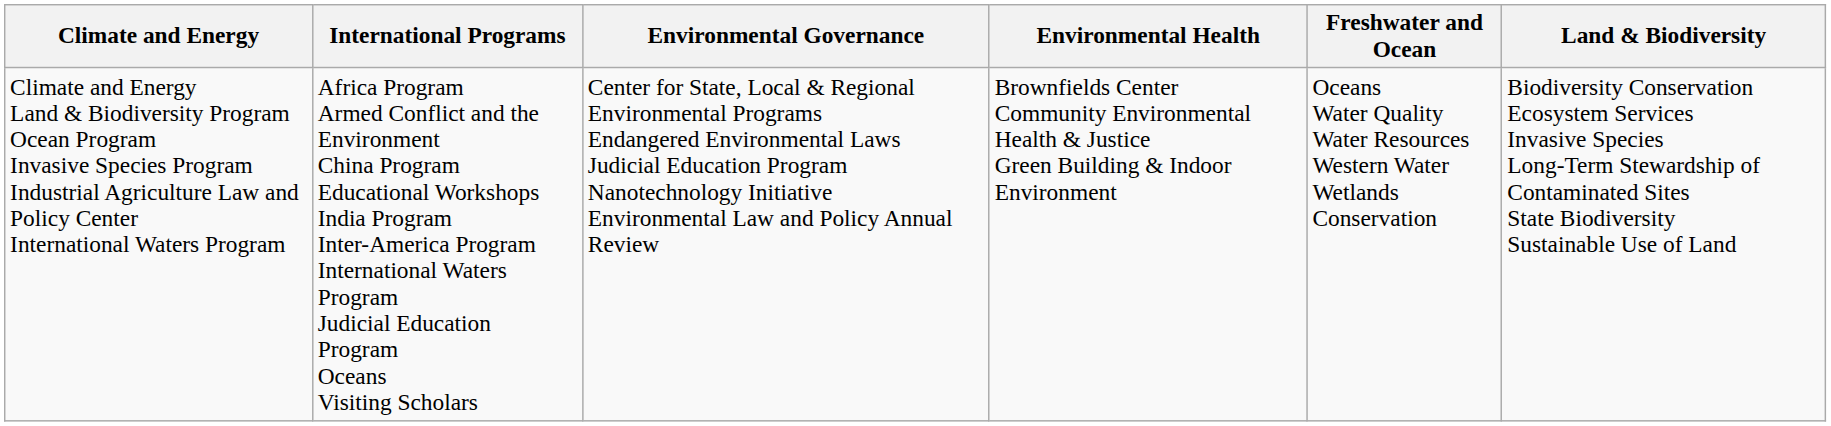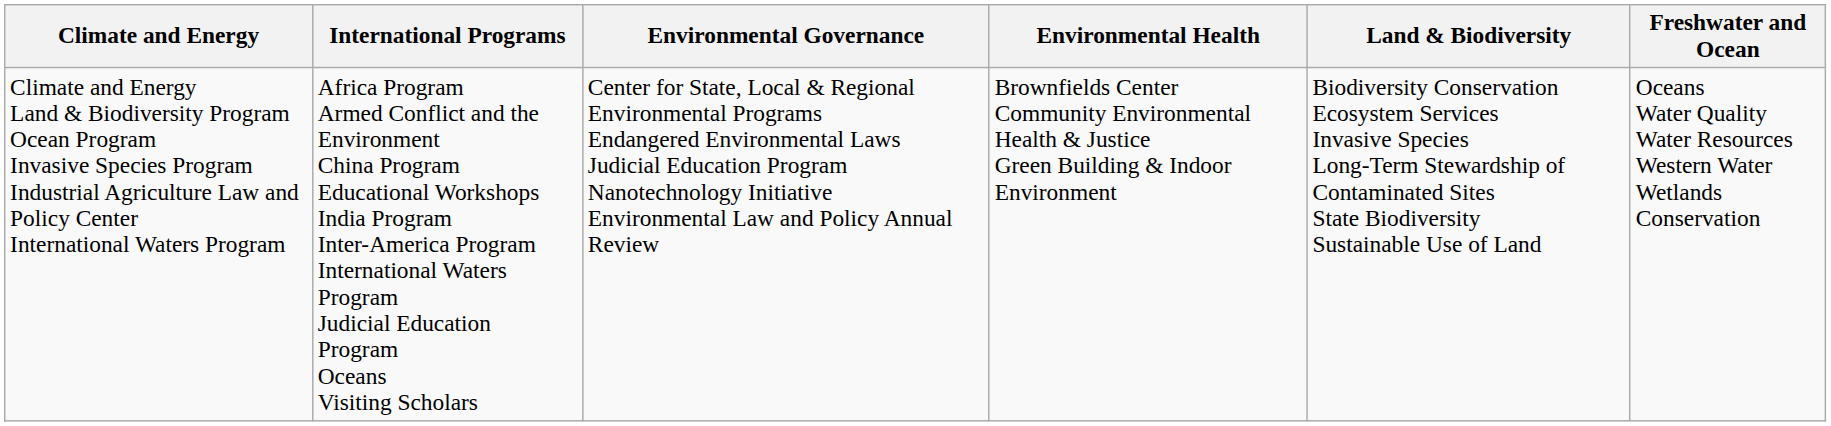columns swapped: (1664, 36) <-> (1404, 36)
